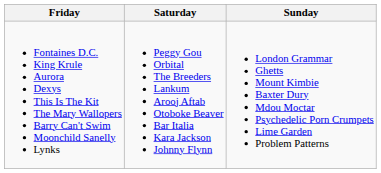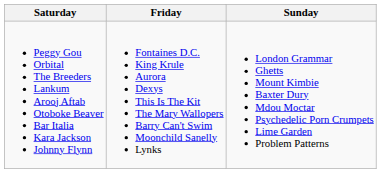columns swapped: (64, 13) <-> (175, 13)
